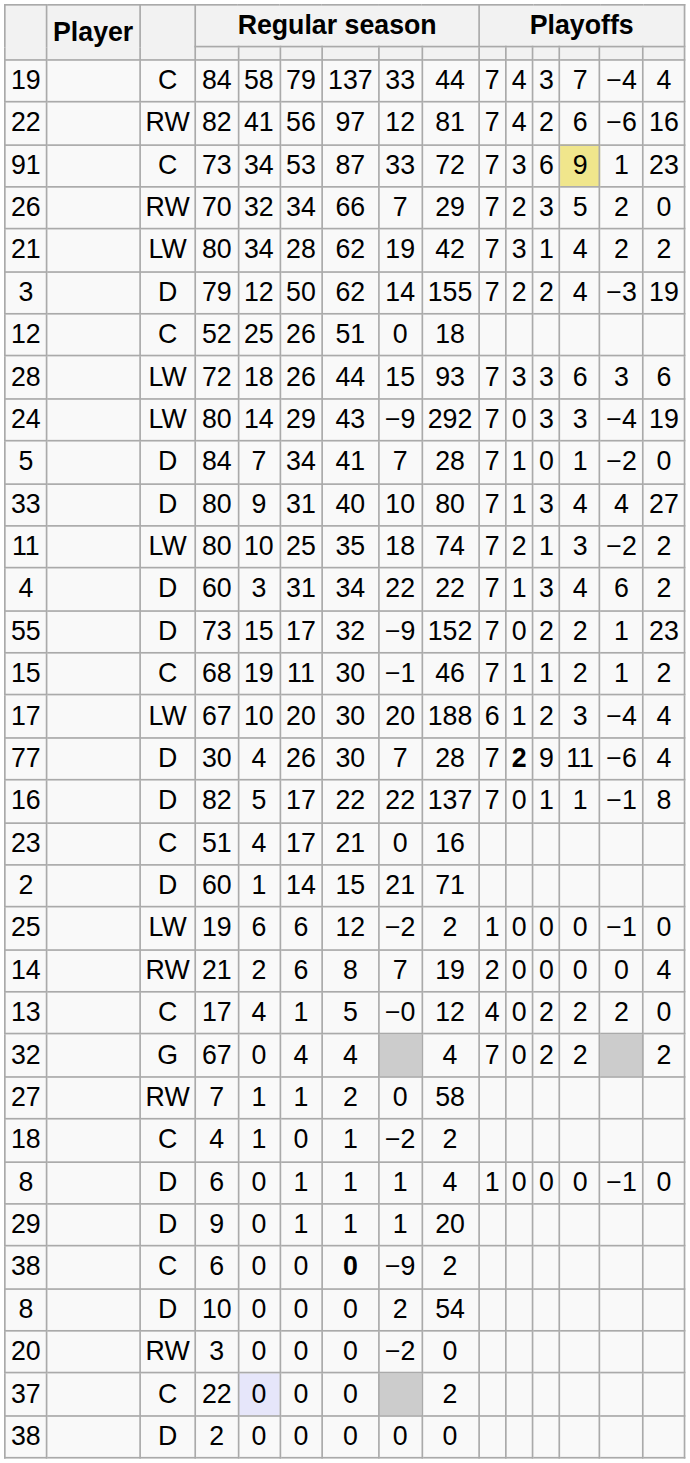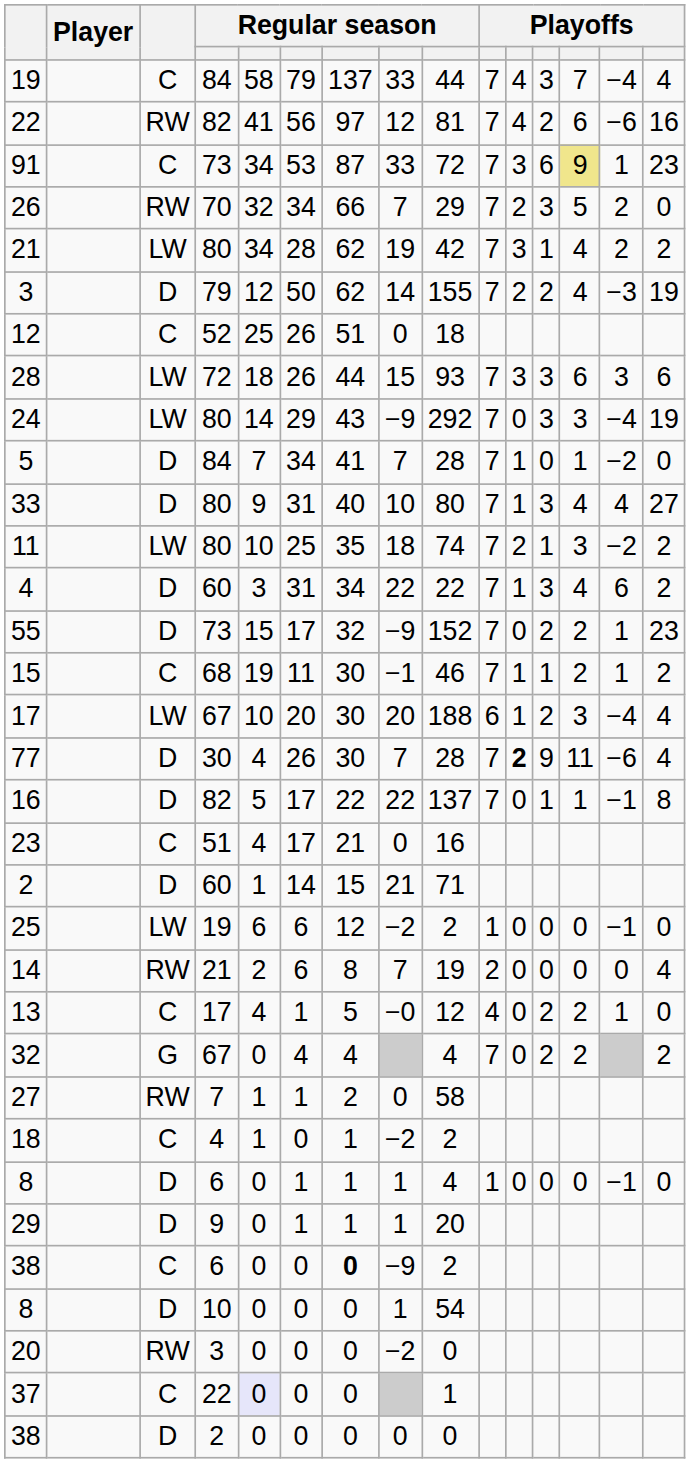(622, 1012) 2 -> (622, 1012) 1
(400, 1309) 2 -> (400, 1309) 1
(450, 1394) 2 -> (450, 1394) 1
